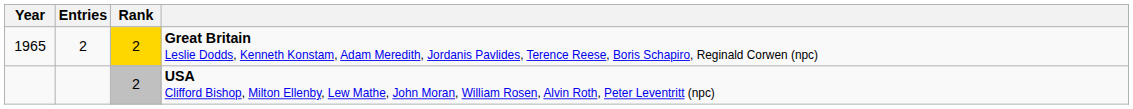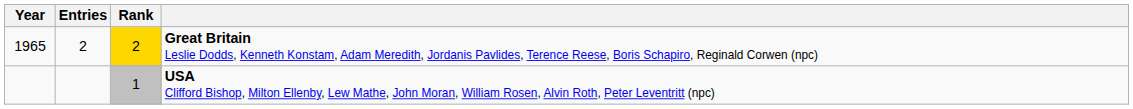(136, 84) 2 -> (136, 84) 1
